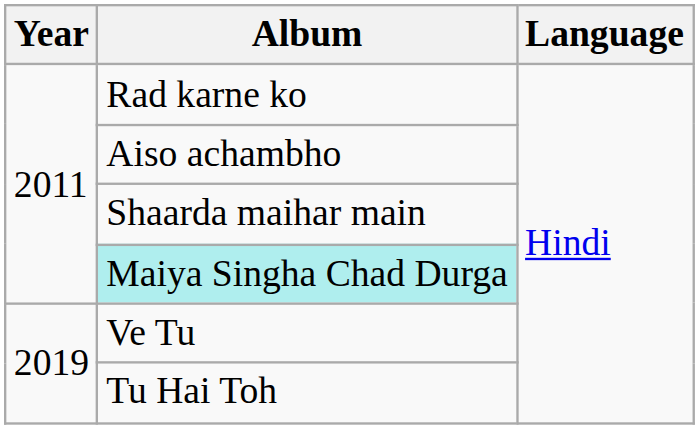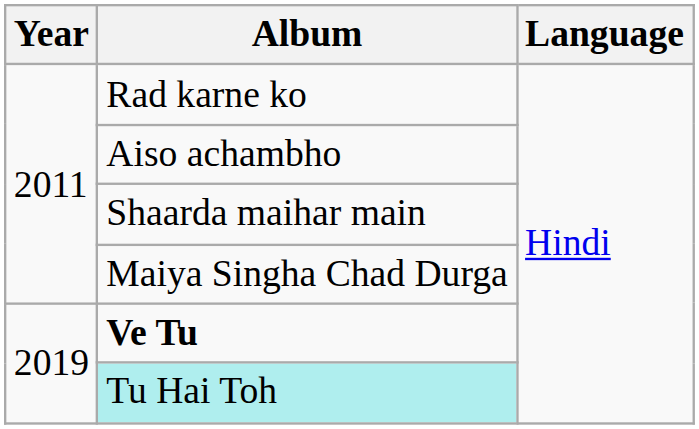(307, 272) paleturquoise background -> (307, 272) no background
(151, 332) normal -> (152, 332) bold
(192, 392) no background -> (192, 392) paleturquoise background
